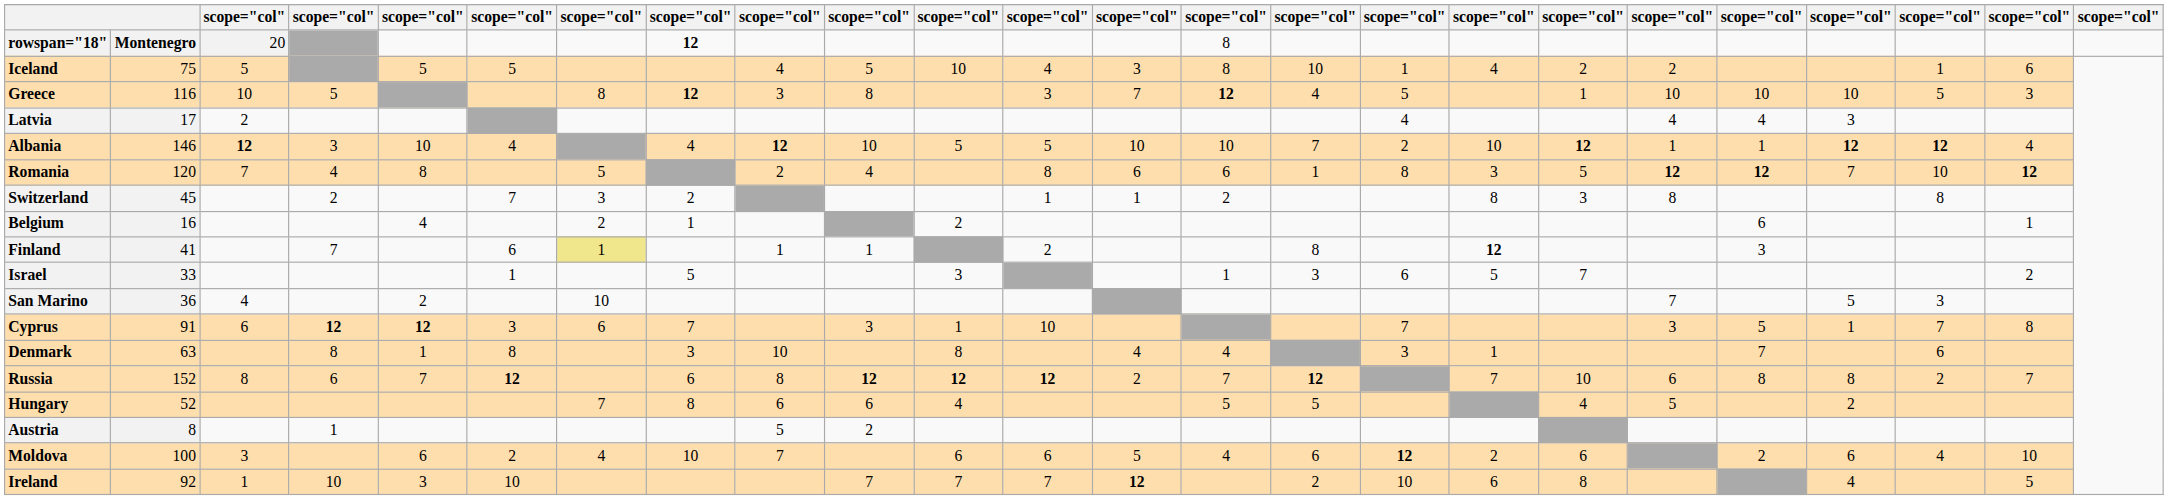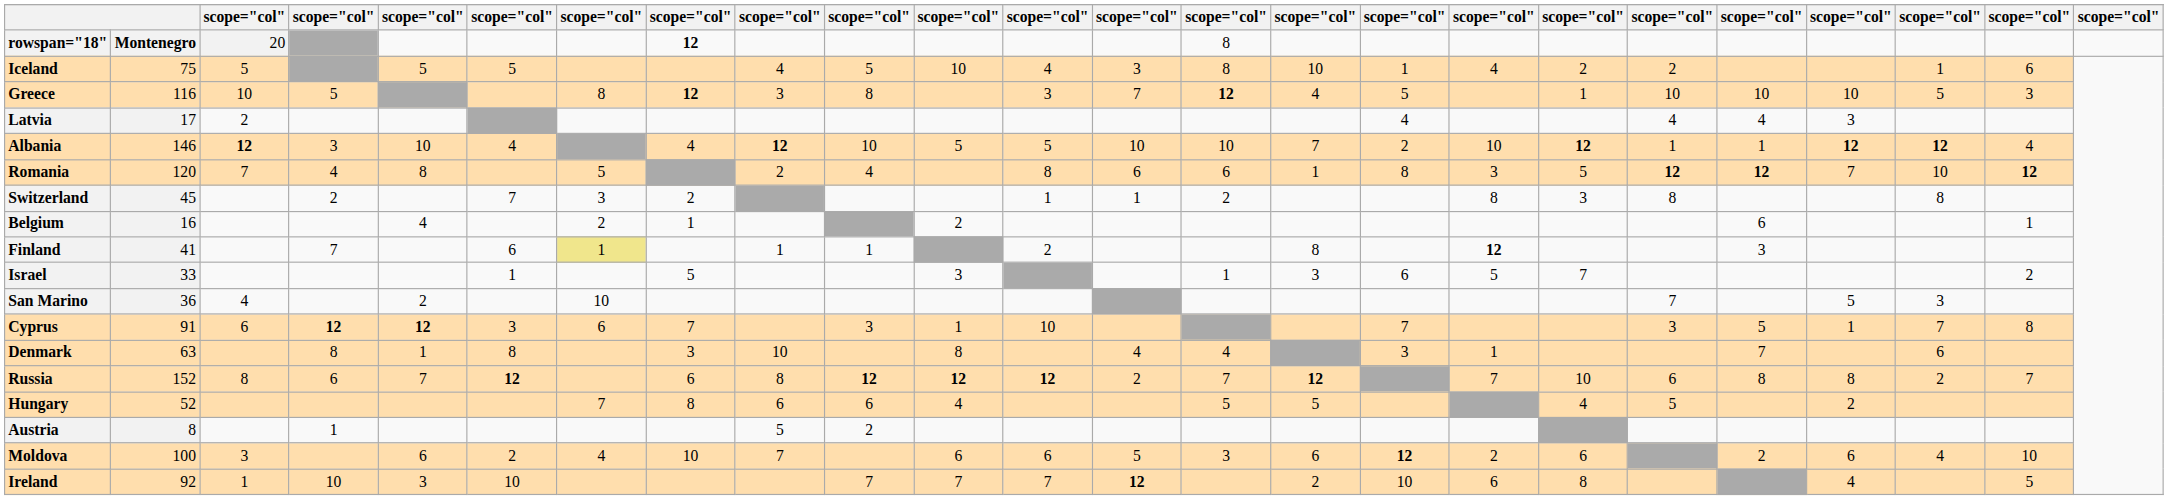(1226, 455) 4 -> (1226, 455) 3
